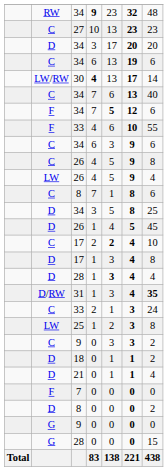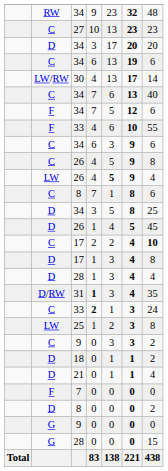(94, 12) bold -> (94, 12) normal
(94, 78) bold -> (94, 78) normal
(112, 111) bold -> (112, 111) normal
(112, 177) normal -> (112, 177) bold
(112, 243) bold -> (112, 243) normal
(152, 243) normal -> (152, 243) bold
(112, 276) bold -> (112, 276) normal
(94, 293) normal -> (94, 293) bold
(152, 293) bold -> (152, 293) normal
(94, 309) normal -> (94, 309) bold
